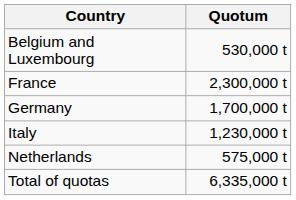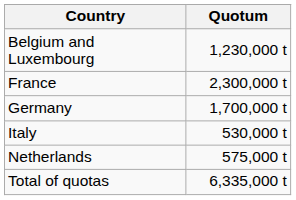(254, 50) 530,000 t -> (248, 50) 1,230,000 t
(248, 132) 1,230,000 t -> (254, 132) 530,000 t
